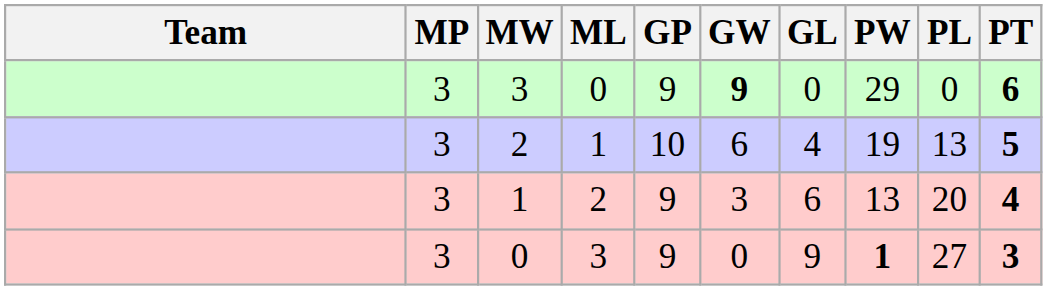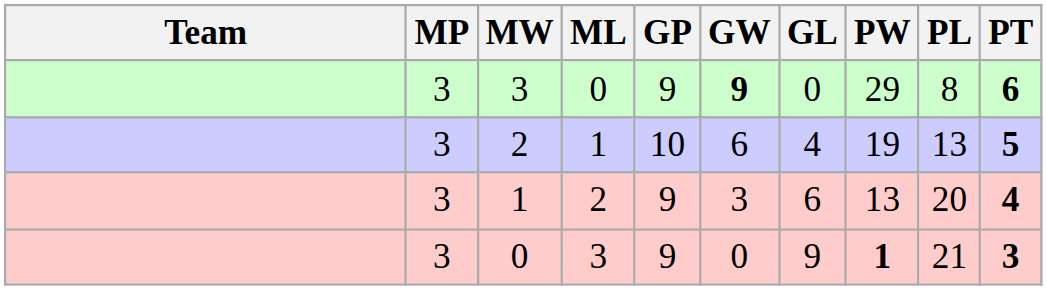(949, 88) 0 -> (949, 88) 8
(949, 255) 27 -> (949, 255) 21
